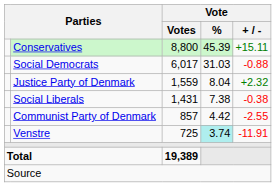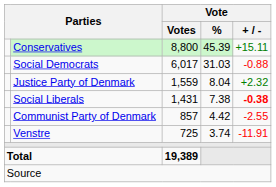(256, 99) normal -> (256, 99) bold
(220, 133) paleturquoise background -> (220, 133) no background
